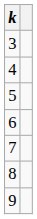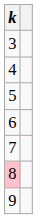(12, 174) no background -> (12, 174) pink background
